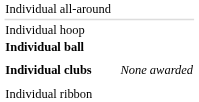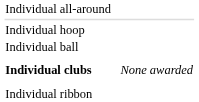(45, 46) bold -> (42, 46) normal
